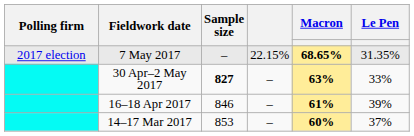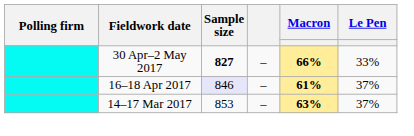- row: (150, 55)
(322, 80) 63% -> (309, 61) 66%
(224, 104) no background -> (224, 86) lavender background
(380, 104) 39% -> (368, 86) 37%
(322, 122) 60% -> (309, 104) 63%
